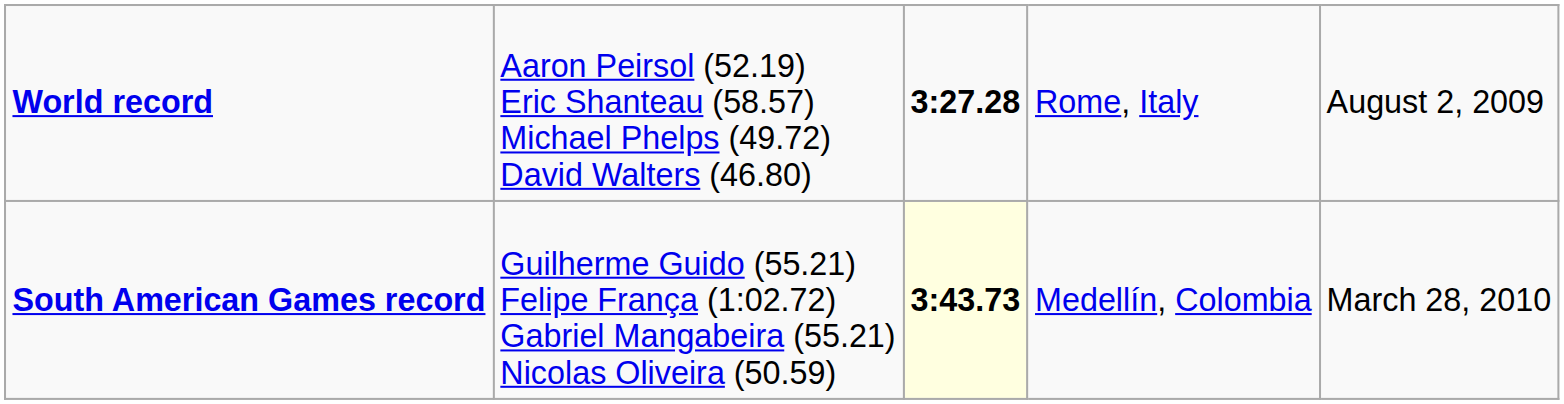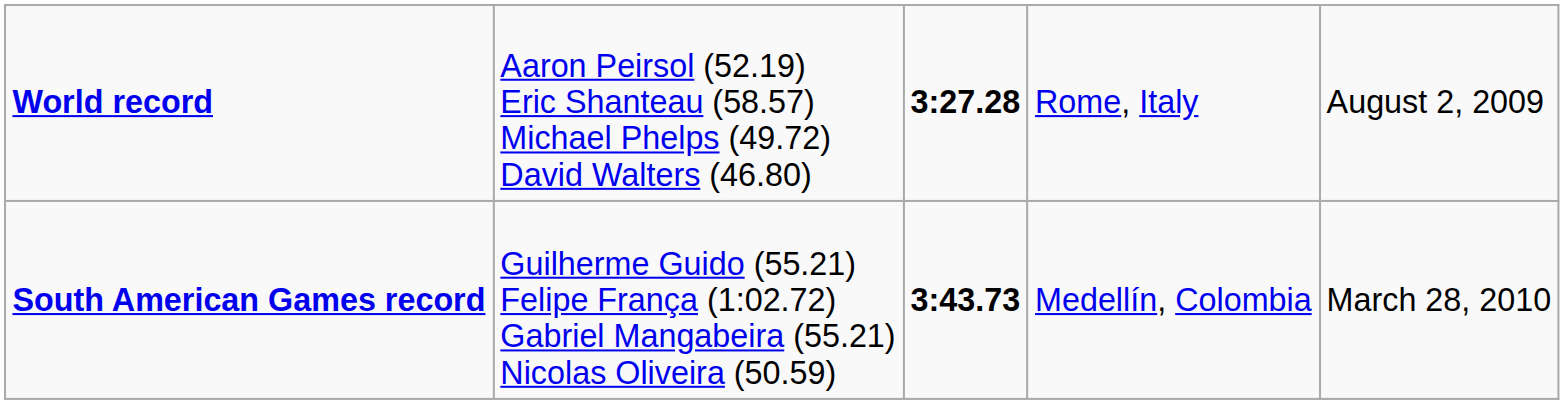(965, 299) lightyellow background -> (965, 299) no background
